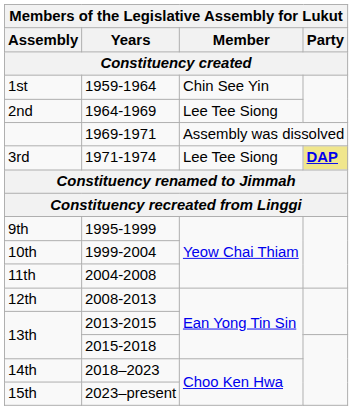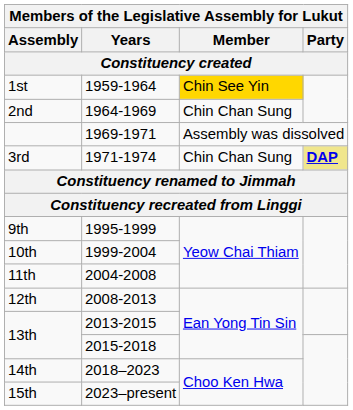(226, 87) no background -> (226, 87) gold background
(230, 110) Lee Tee Siong -> (238, 110) Chin Chan Sung
(230, 157) Lee Tee Siong -> (238, 157) Chin Chan Sung
